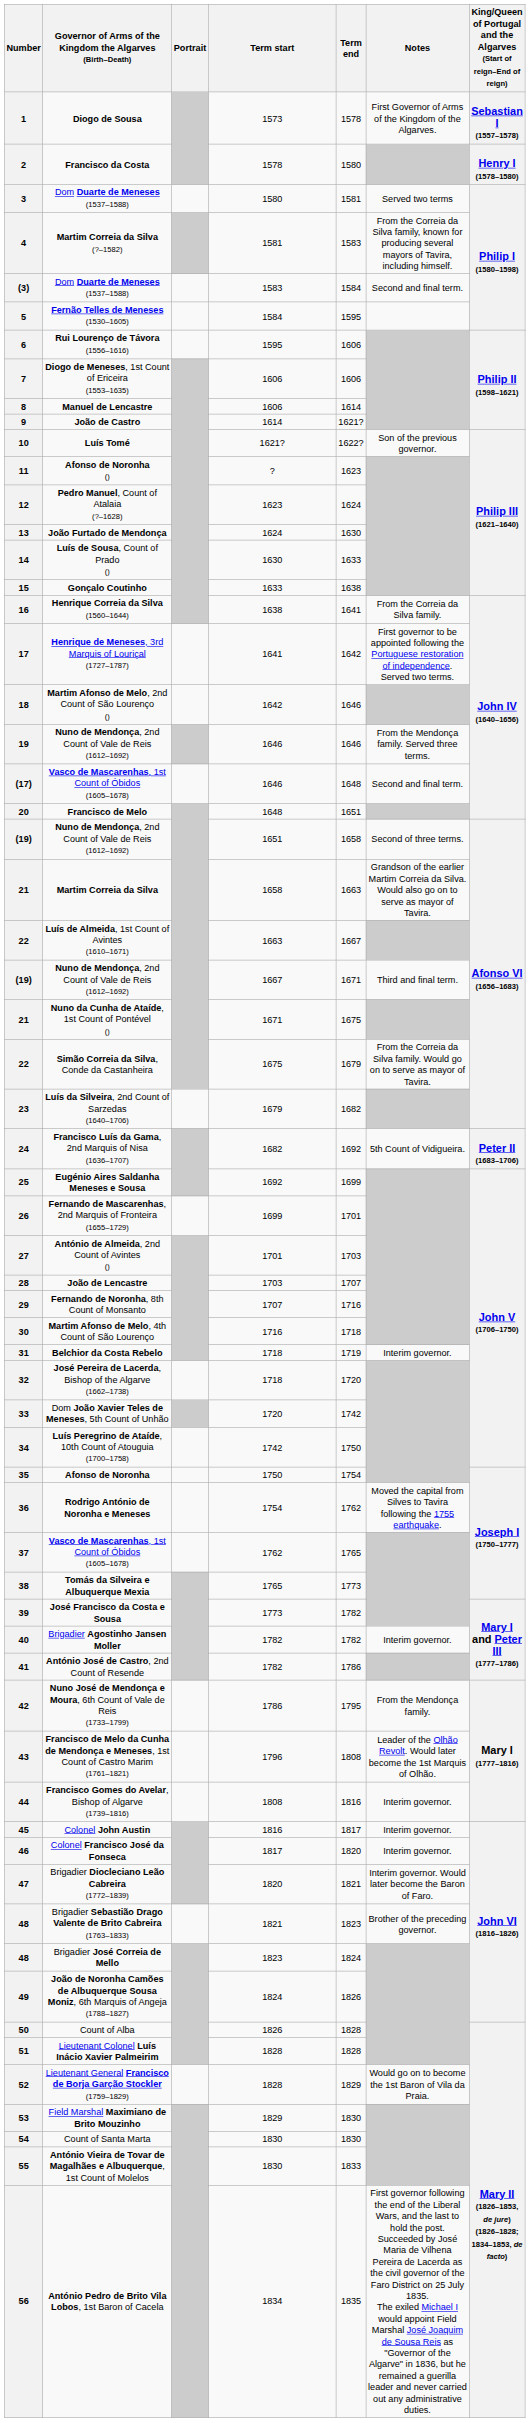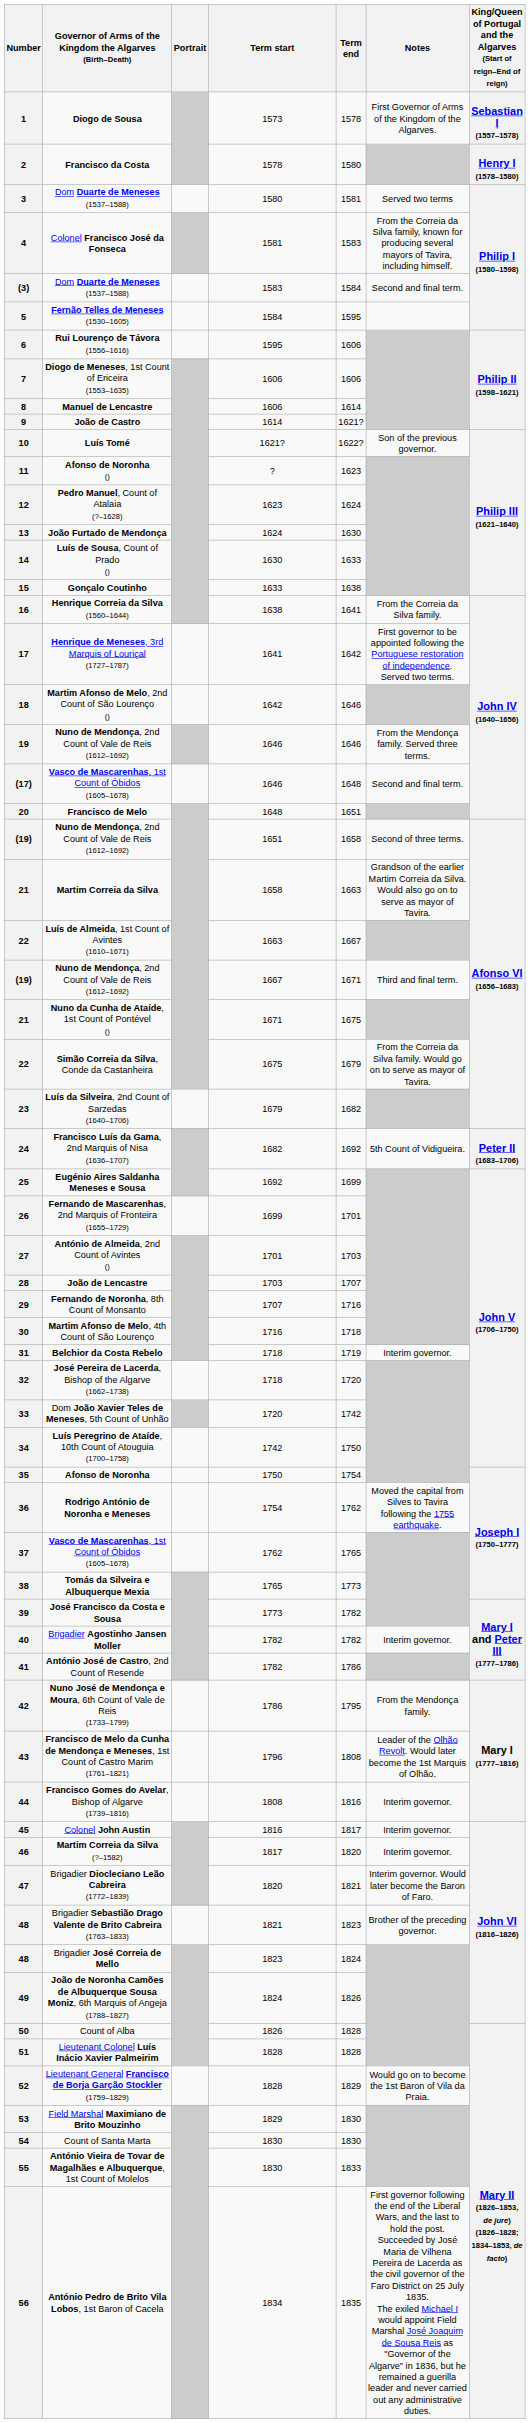(107, 243) Martim Correia da Silva (?–1582) -> (107, 243) Colonel Francisco José da Fonseca
(107, 1851) Colonel Francisco José da Fonseca -> (107, 1851) Martim Correia da Silva (?–1582)
